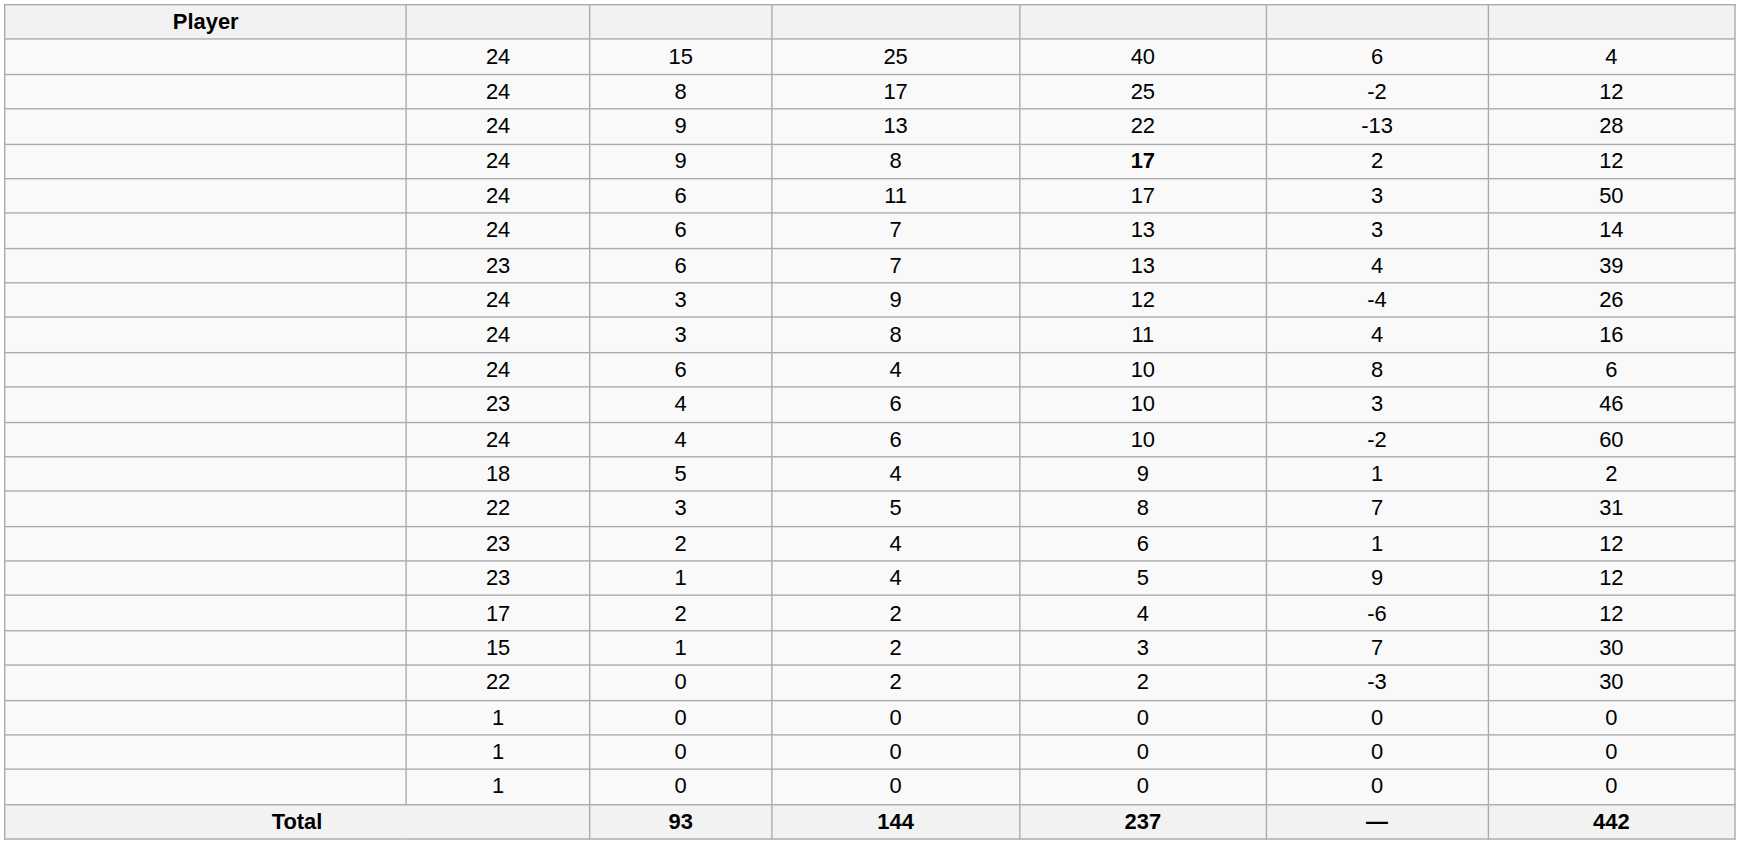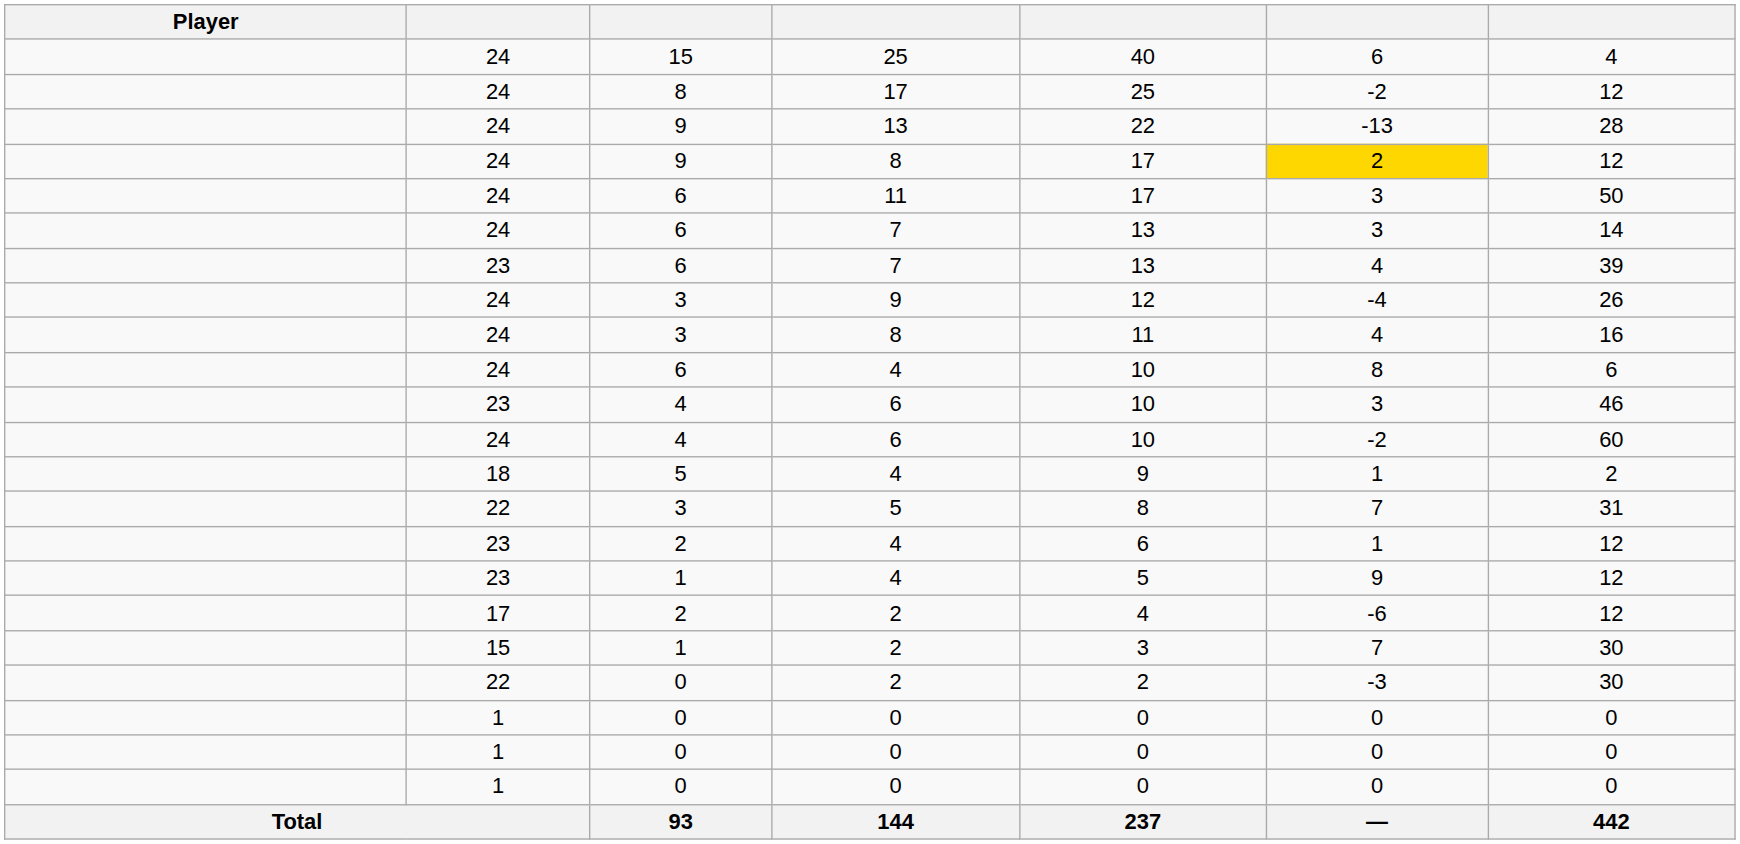(1143, 160) bold -> (1143, 160) normal
(1377, 160) no background -> (1377, 160) gold background
